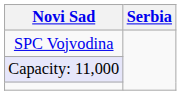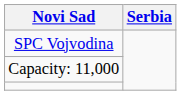(64, 69) lavender background -> (64, 69) no background
